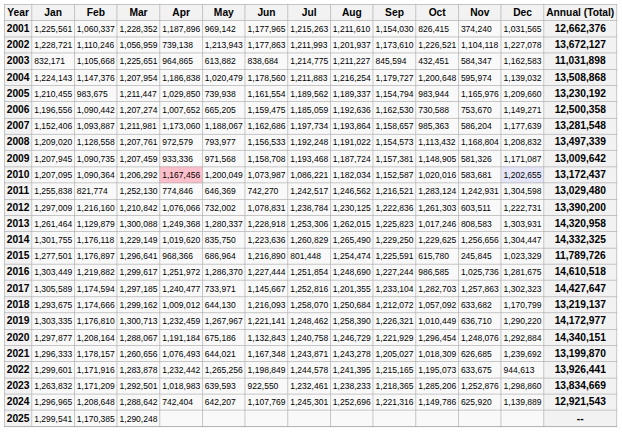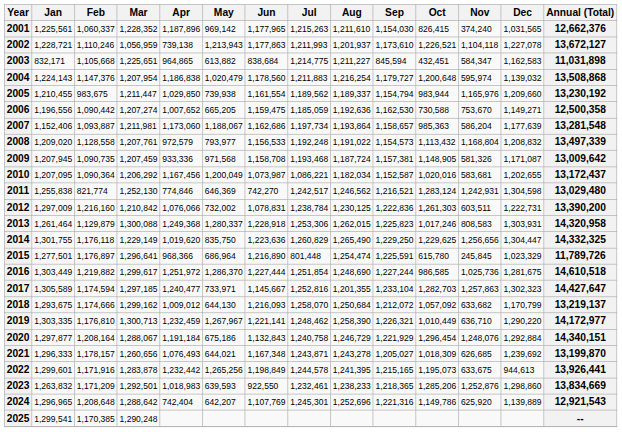(181, 175) pink background -> (181, 175) no background
(523, 175) lavender background -> (523, 175) no background
